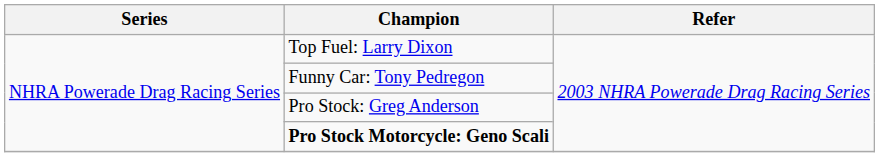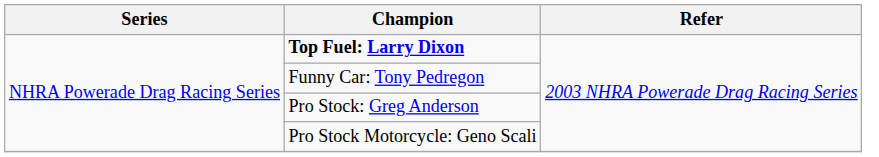(371, 48) normal -> (376, 48) bold
(419, 136) bold -> (413, 136) normal
